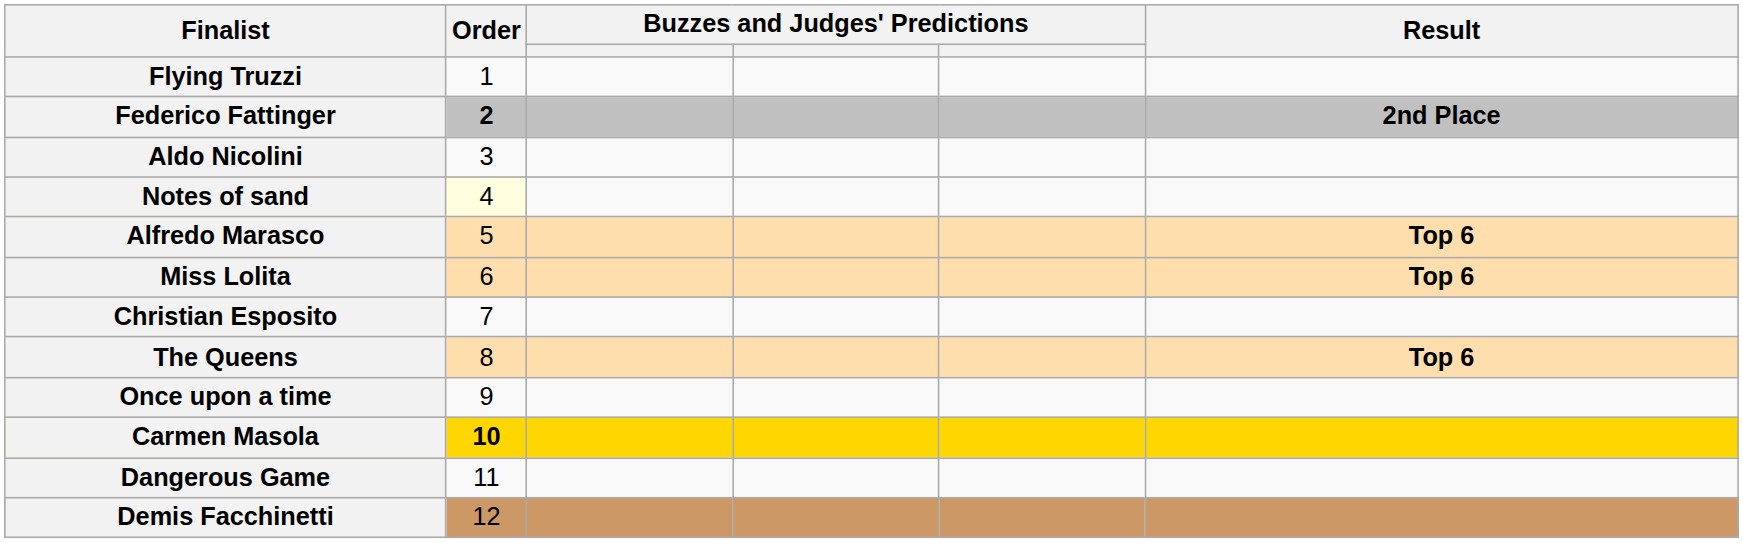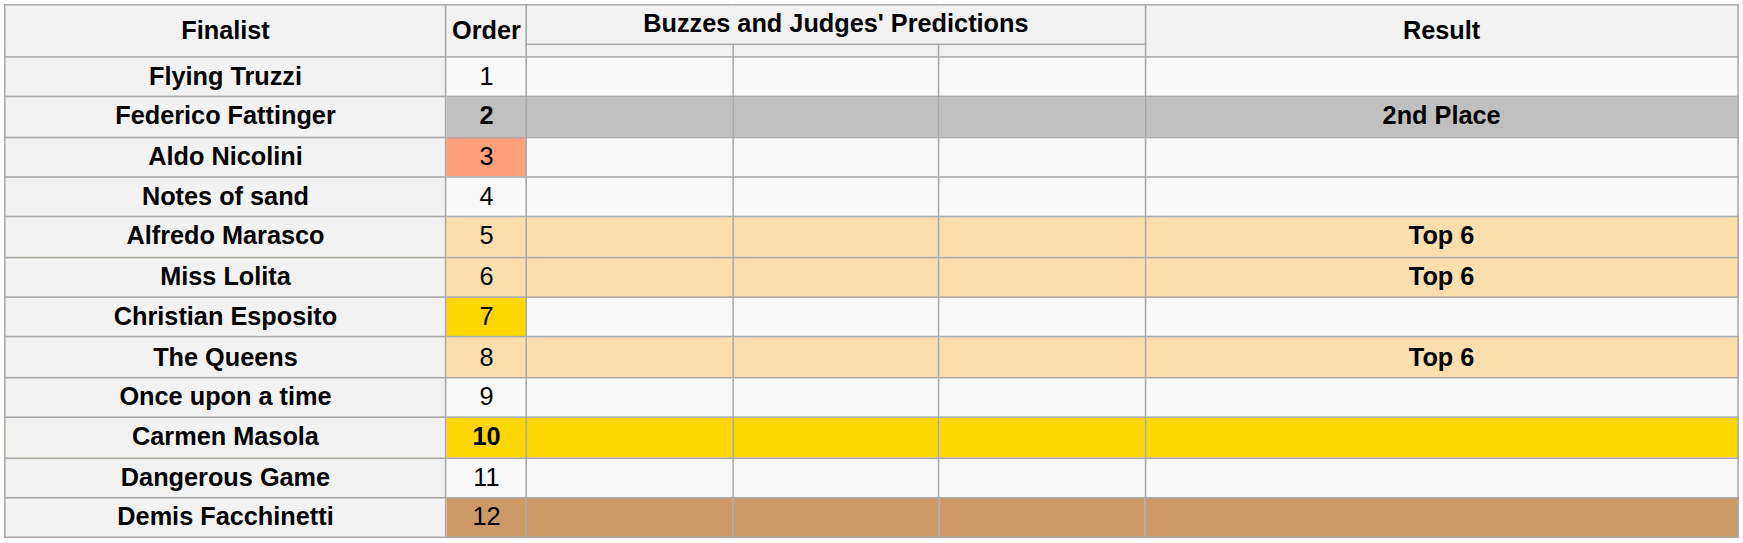(486, 156) no background -> (486, 156) lightsalmon background
(486, 196) lightyellow background -> (486, 196) no background
(486, 316) no background -> (486, 316) gold background
